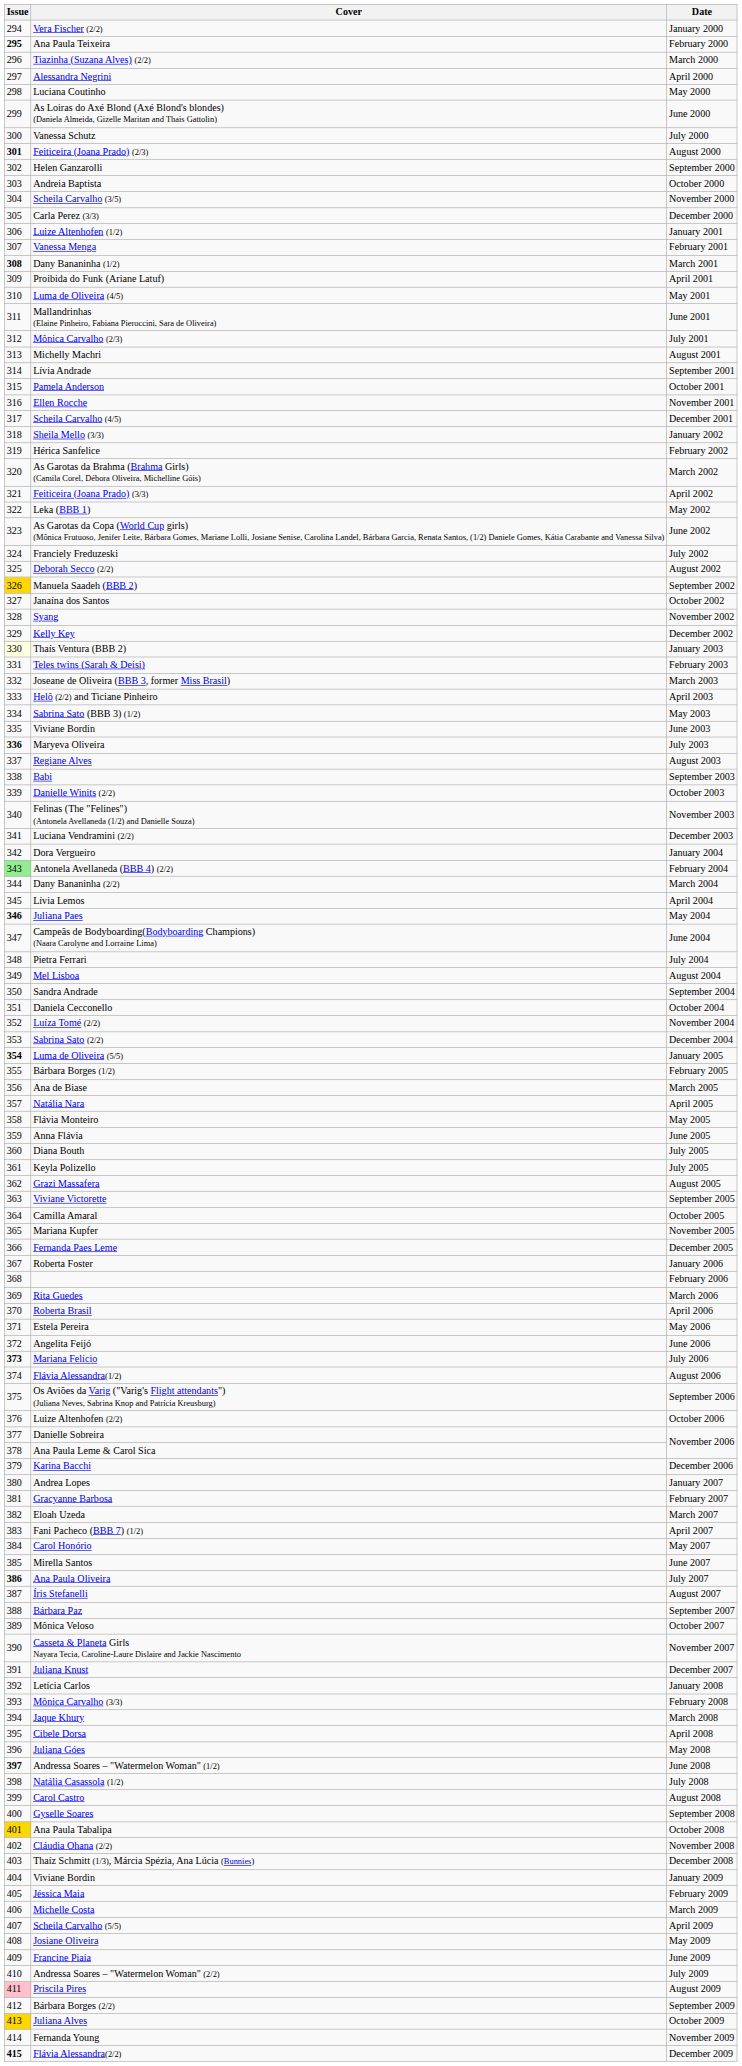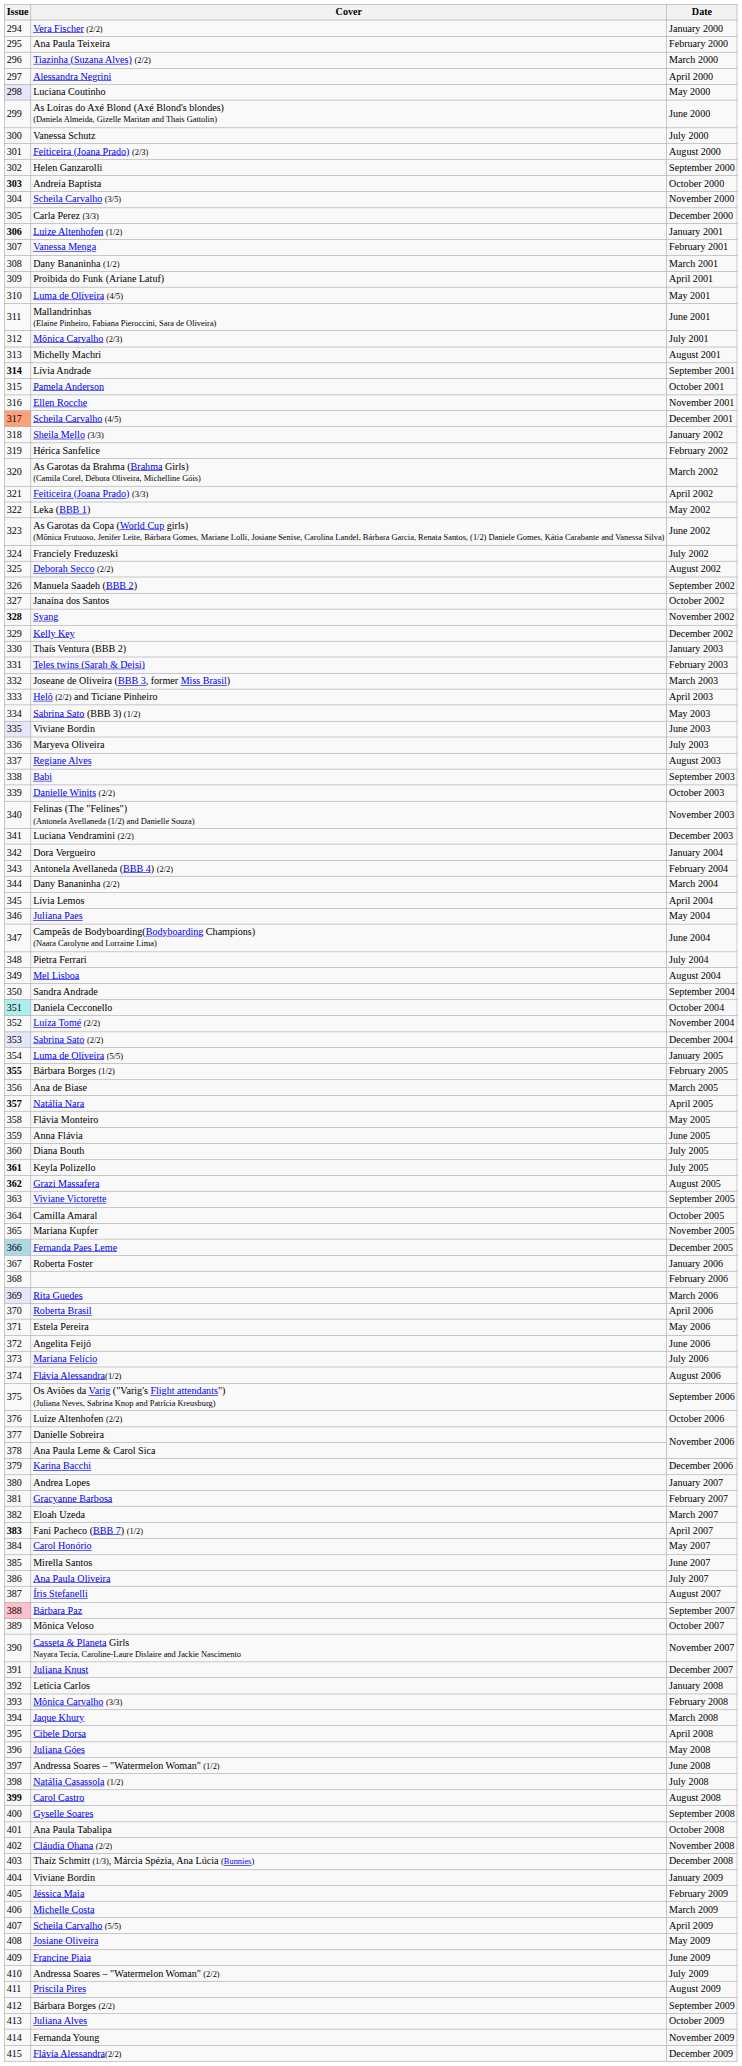(14, 44) bold -> (14, 44) normal
(14, 92) no background -> (14, 92) lavender background
(14, 151) bold -> (14, 151) normal
(14, 183) normal -> (14, 183) bold
(14, 231) normal -> (14, 231) bold
(14, 263) bold -> (14, 263) normal
(14, 370) normal -> (14, 370) bold
(14, 418) no background -> (14, 418) lightsalmon background
(14, 585) gold background -> (14, 585) no background
(14, 617) normal -> (14, 617) bold
(14, 649) lightyellow background -> (14, 649) no background
(14, 729) no background -> (14, 729) lavender background
(14, 745) bold -> (14, 745) normal
(14, 868) lightgreen background -> (14, 868) no background
(14, 916) bold -> (14, 916) normal
(14, 1007) no background -> (14, 1007) paleturquoise background
(14, 1039) no background -> (14, 1039) lavender background
(14, 1055) bold -> (14, 1055) normal
(14, 1071) normal -> (14, 1071) bold
(14, 1103) normal -> (14, 1103) bold
(14, 1167) normal -> (14, 1167) bold
(14, 1183) normal -> (14, 1183) bold
(14, 1247) no background -> (14, 1247) lightblue background
(14, 1295) no background -> (14, 1295) lavender background
(14, 1359) bold -> (14, 1359) normal
(14, 1530) normal -> (14, 1530) bold
(14, 1578) bold -> (14, 1578) normal
(14, 1610) no background -> (14, 1610) pink background
(14, 1765) bold -> (14, 1765) normal
(14, 1797) normal -> (14, 1797) bold
(14, 1829) gold background -> (14, 1829) no background
(14, 1989) pink background -> (14, 1989) no background
(14, 2021) gold background -> (14, 2021) no background
(14, 2053) bold -> (14, 2053) normal
